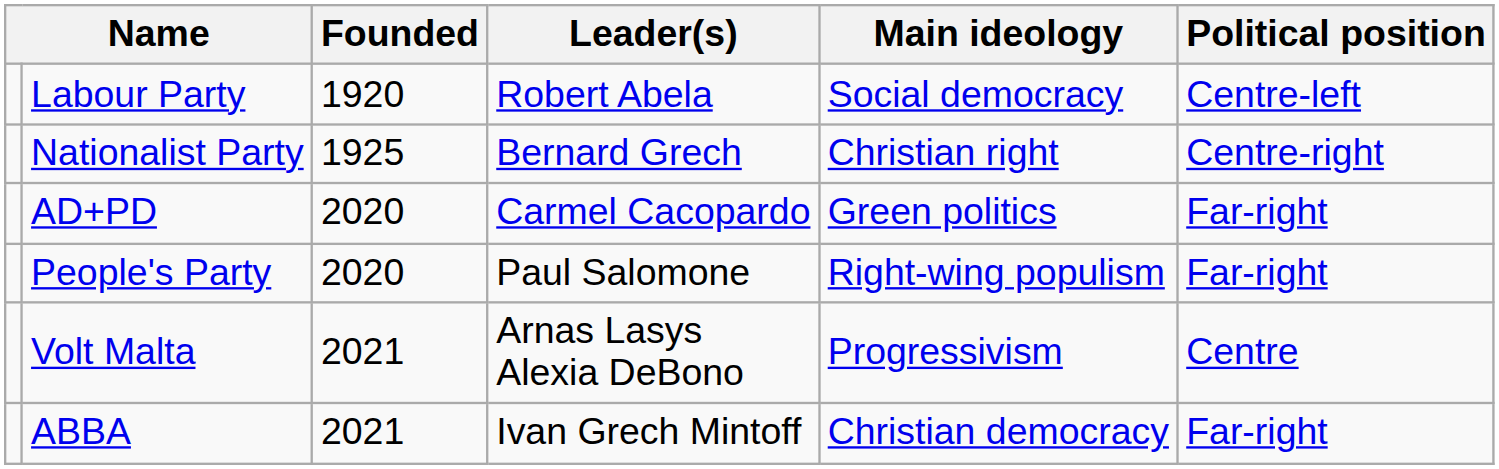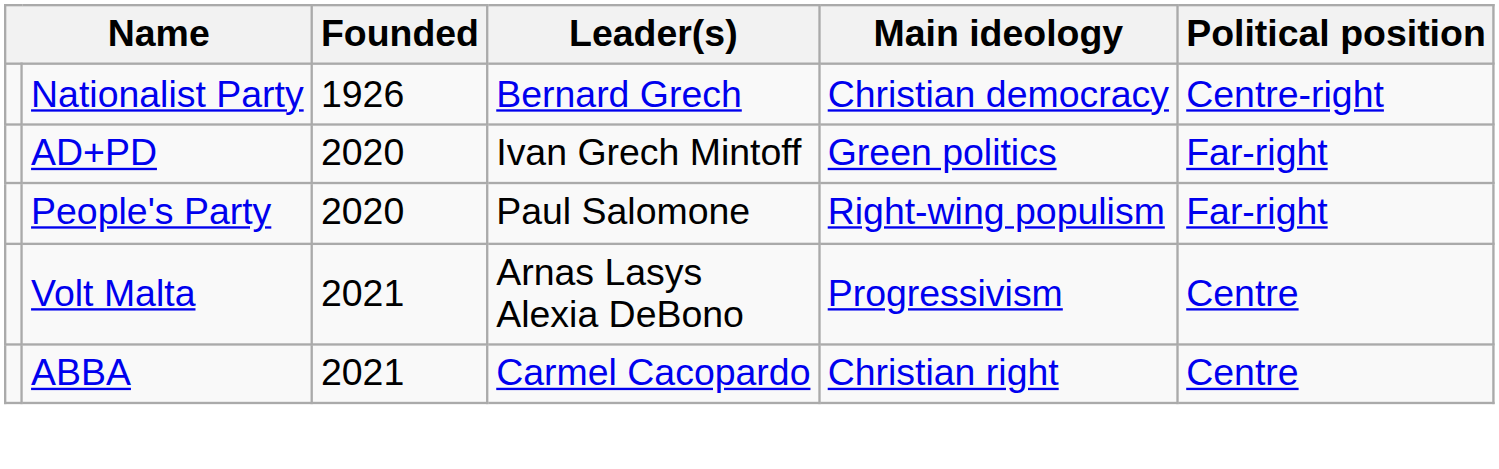- row: (138, 93)
(363, 152) 1925 -> (363, 93) 1926
(943, 152) Christian right -> (998, 93) Christian democracy
(653, 212) Carmel Cacopardo -> (649, 152) Ivan Grech Mintoff
(649, 432) Ivan Grech Mintoff -> (653, 373) Carmel Cacopardo
(998, 432) Christian democracy -> (943, 373) Christian right
(1257, 432) Far-right -> (1242, 373) Centre
